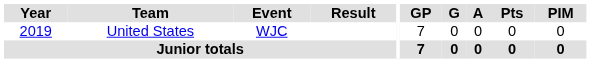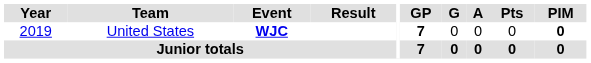(272, 31) normal -> (272, 31) bold
(421, 31) normal -> (421, 31) bold
(561, 31) normal -> (561, 31) bold
